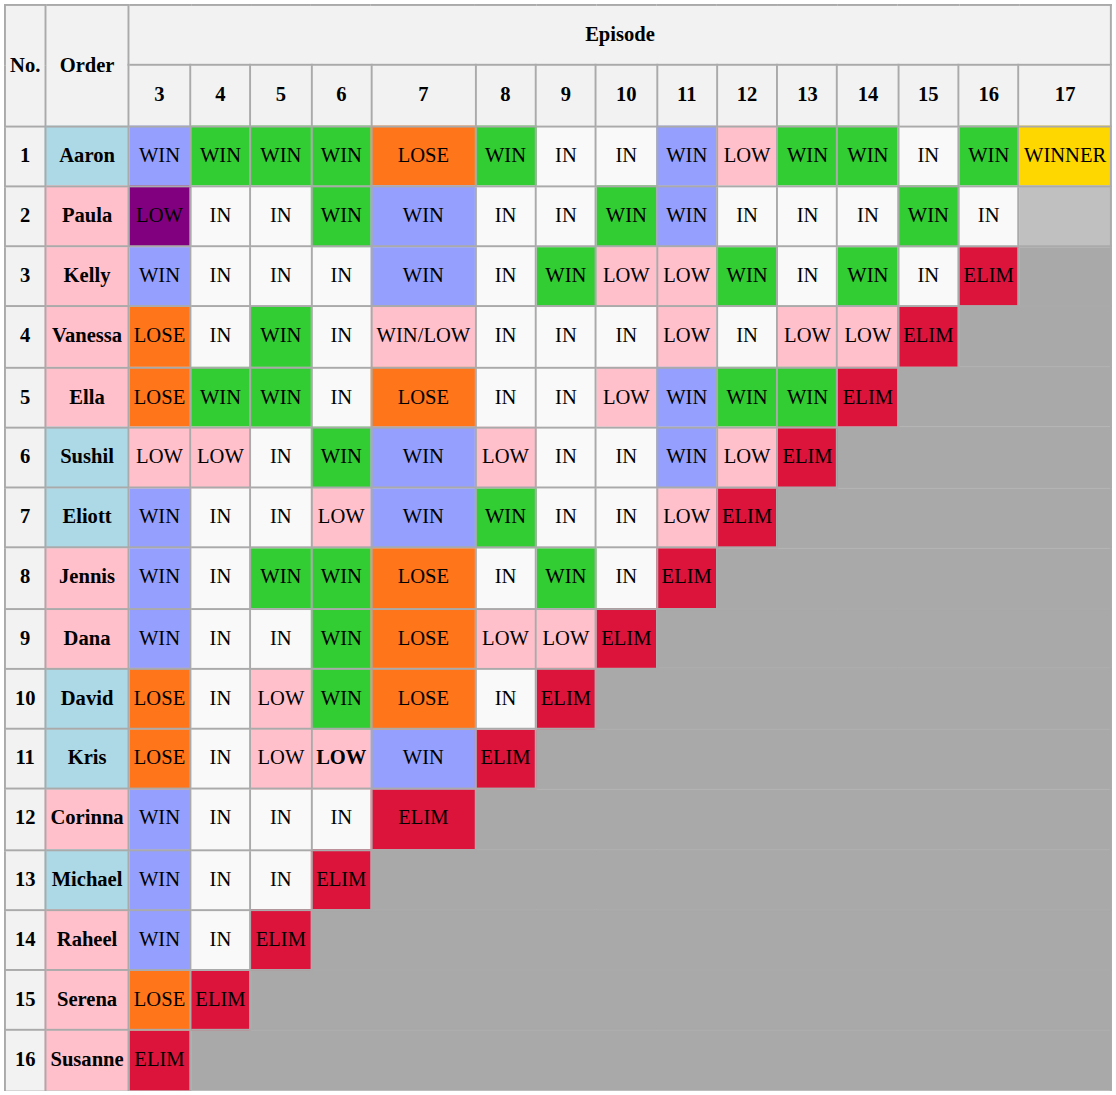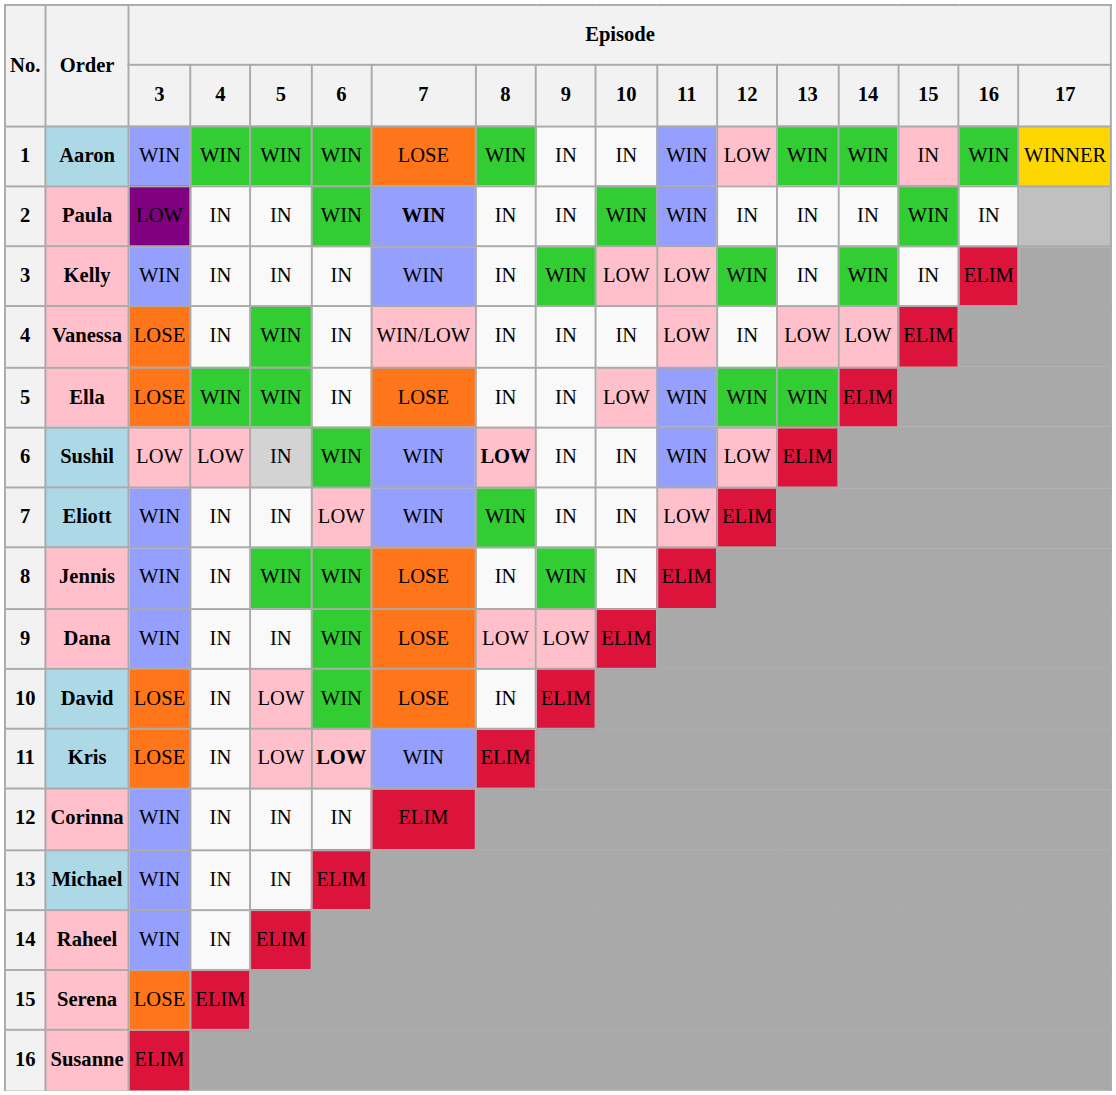(928, 154) no background -> (928, 154) pink background
(423, 215) normal -> (423, 215) bold
(281, 456) no background -> (281, 456) lightgrey background
(506, 456) normal -> (506, 456) bold
